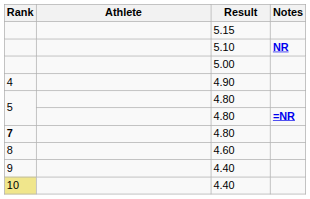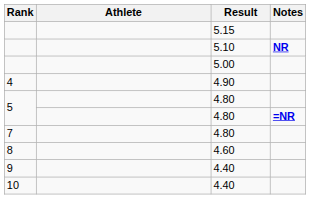(10, 133) bold -> (10, 133) normal
(13, 185) khaki background -> (13, 185) no background
